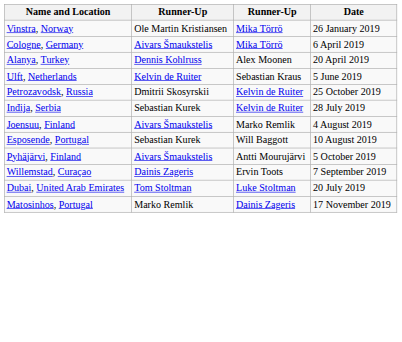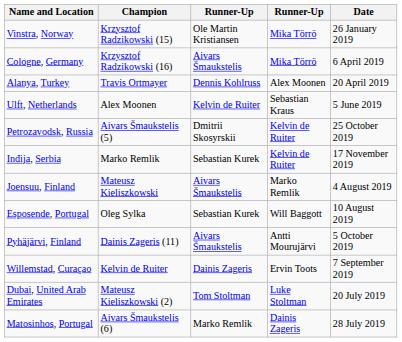+ column: (144, 12)
(339, 108) 28 July 2019 -> (360, 159) 17 November 2019
(352, 204) 17 November 2019 -> (359, 323) 28 July 2019
